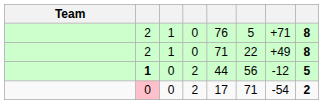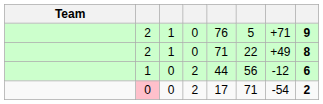(307, 33) 8 -> (307, 33) 9
(148, 71) bold -> (148, 71) normal
(307, 71) 5 -> (307, 71) 6
